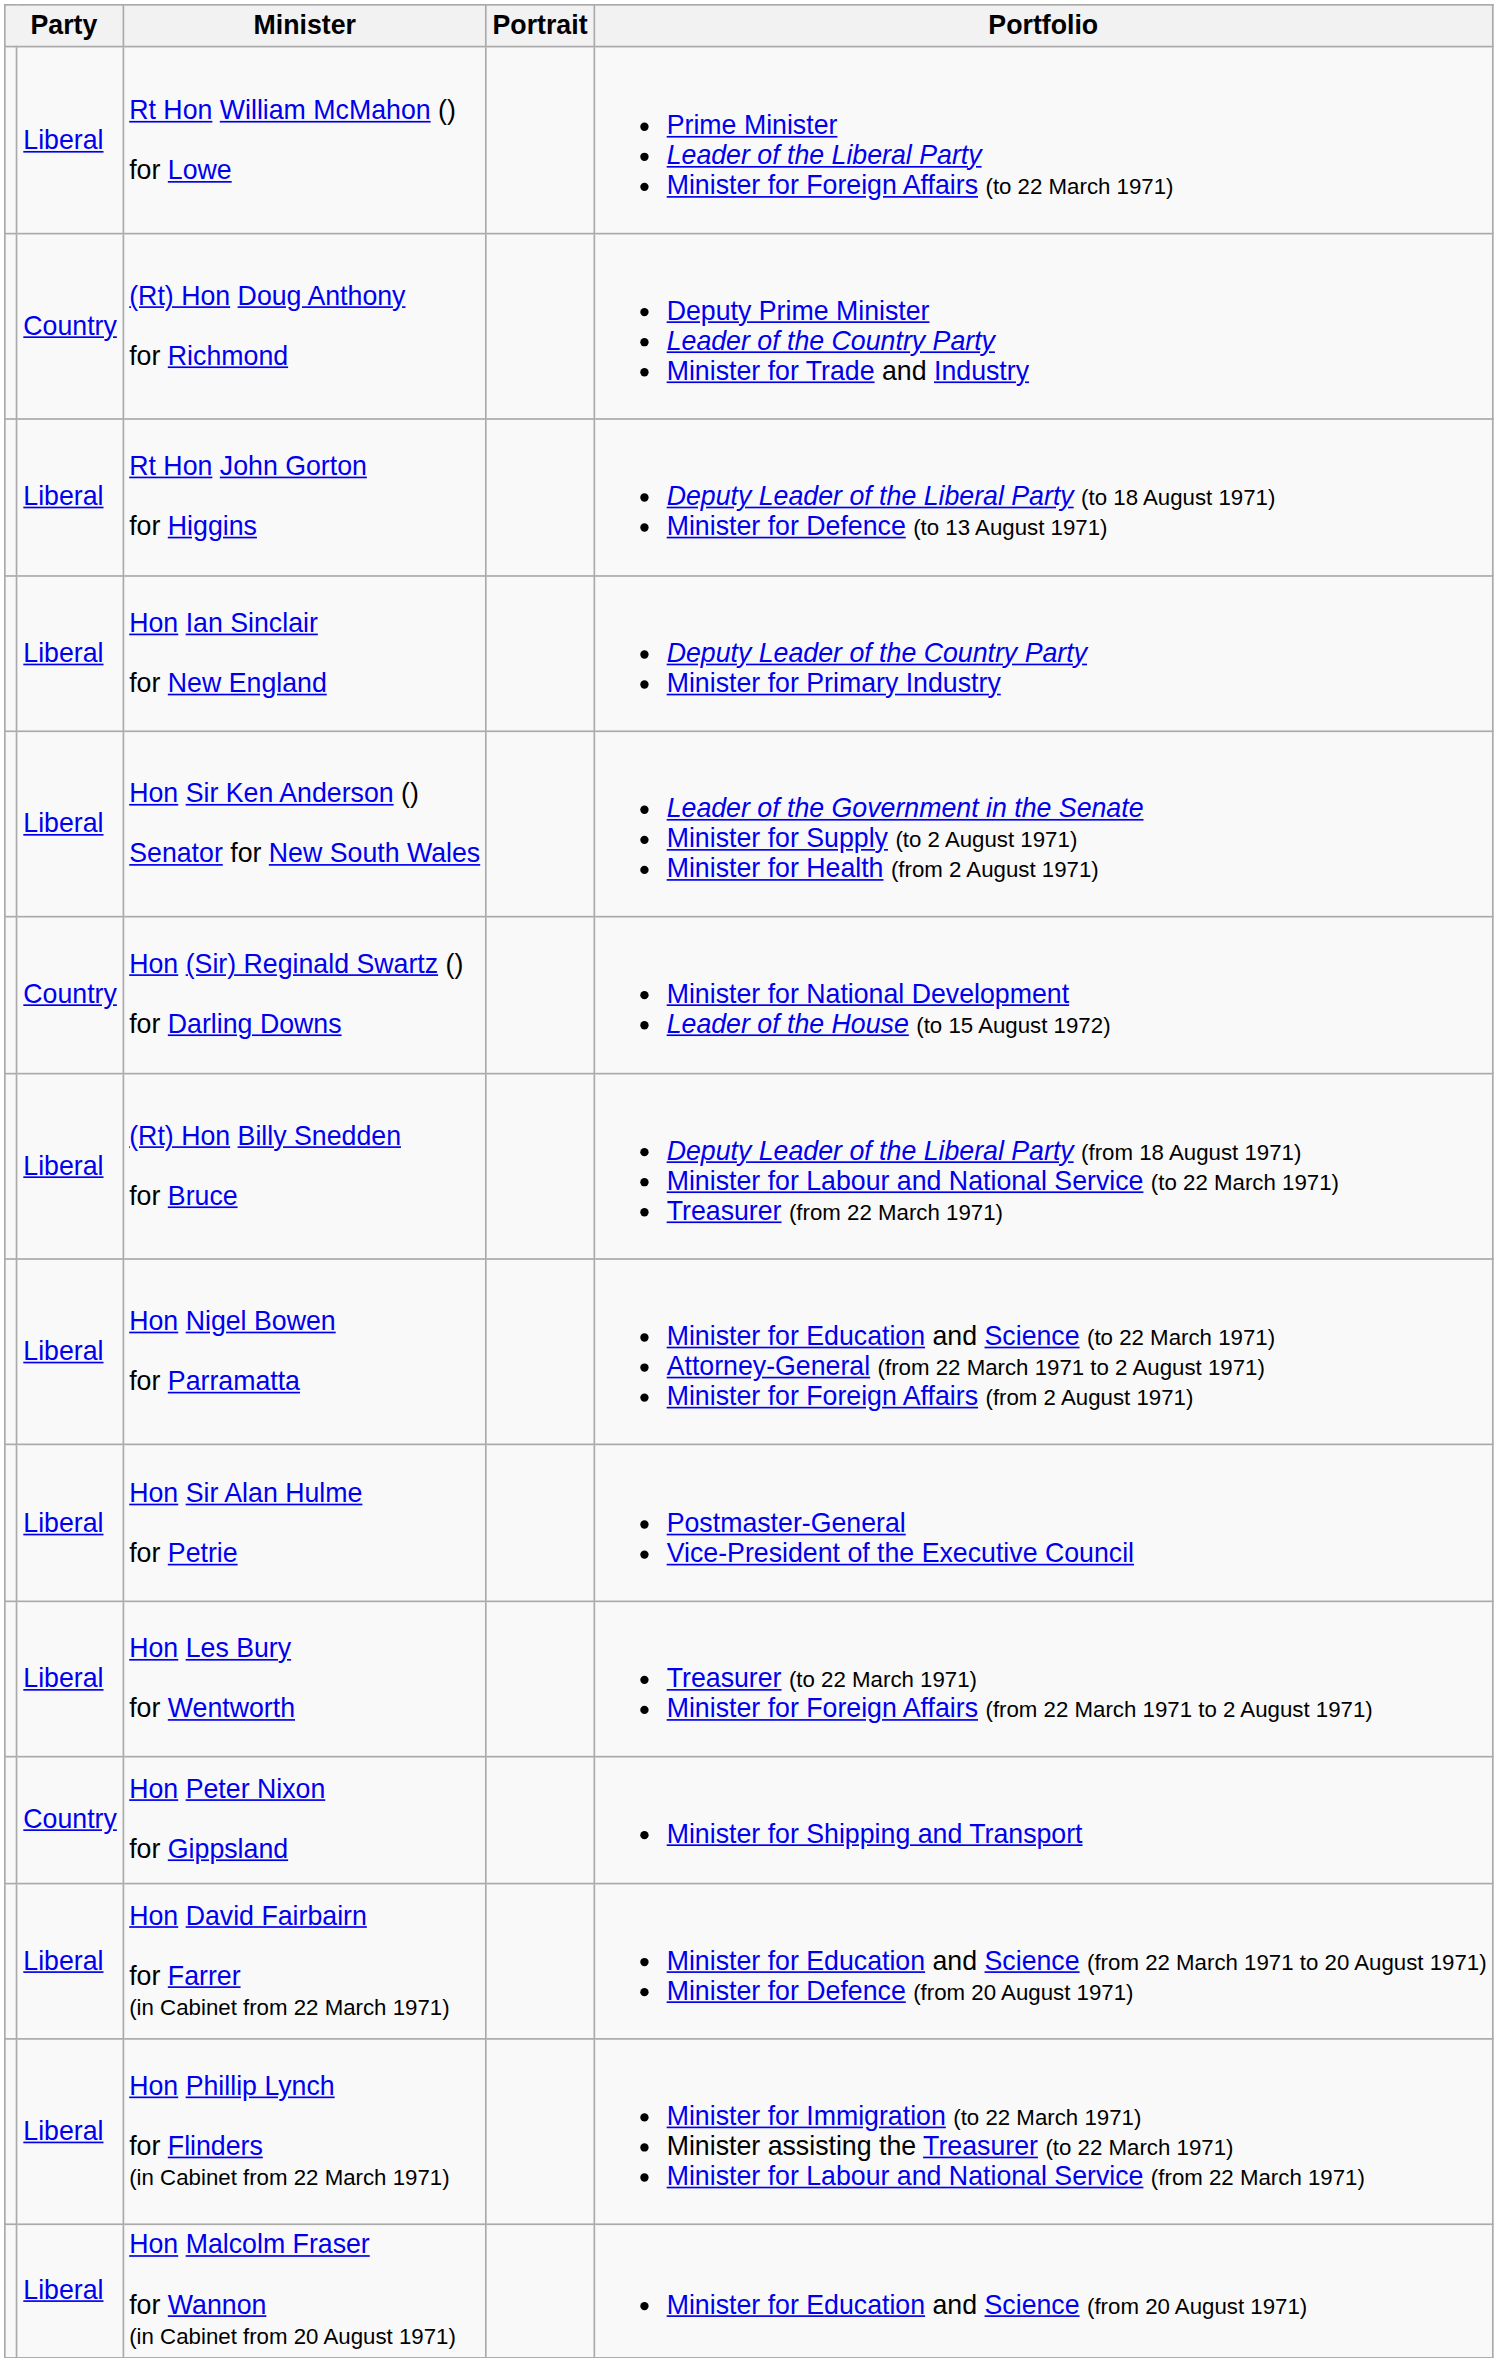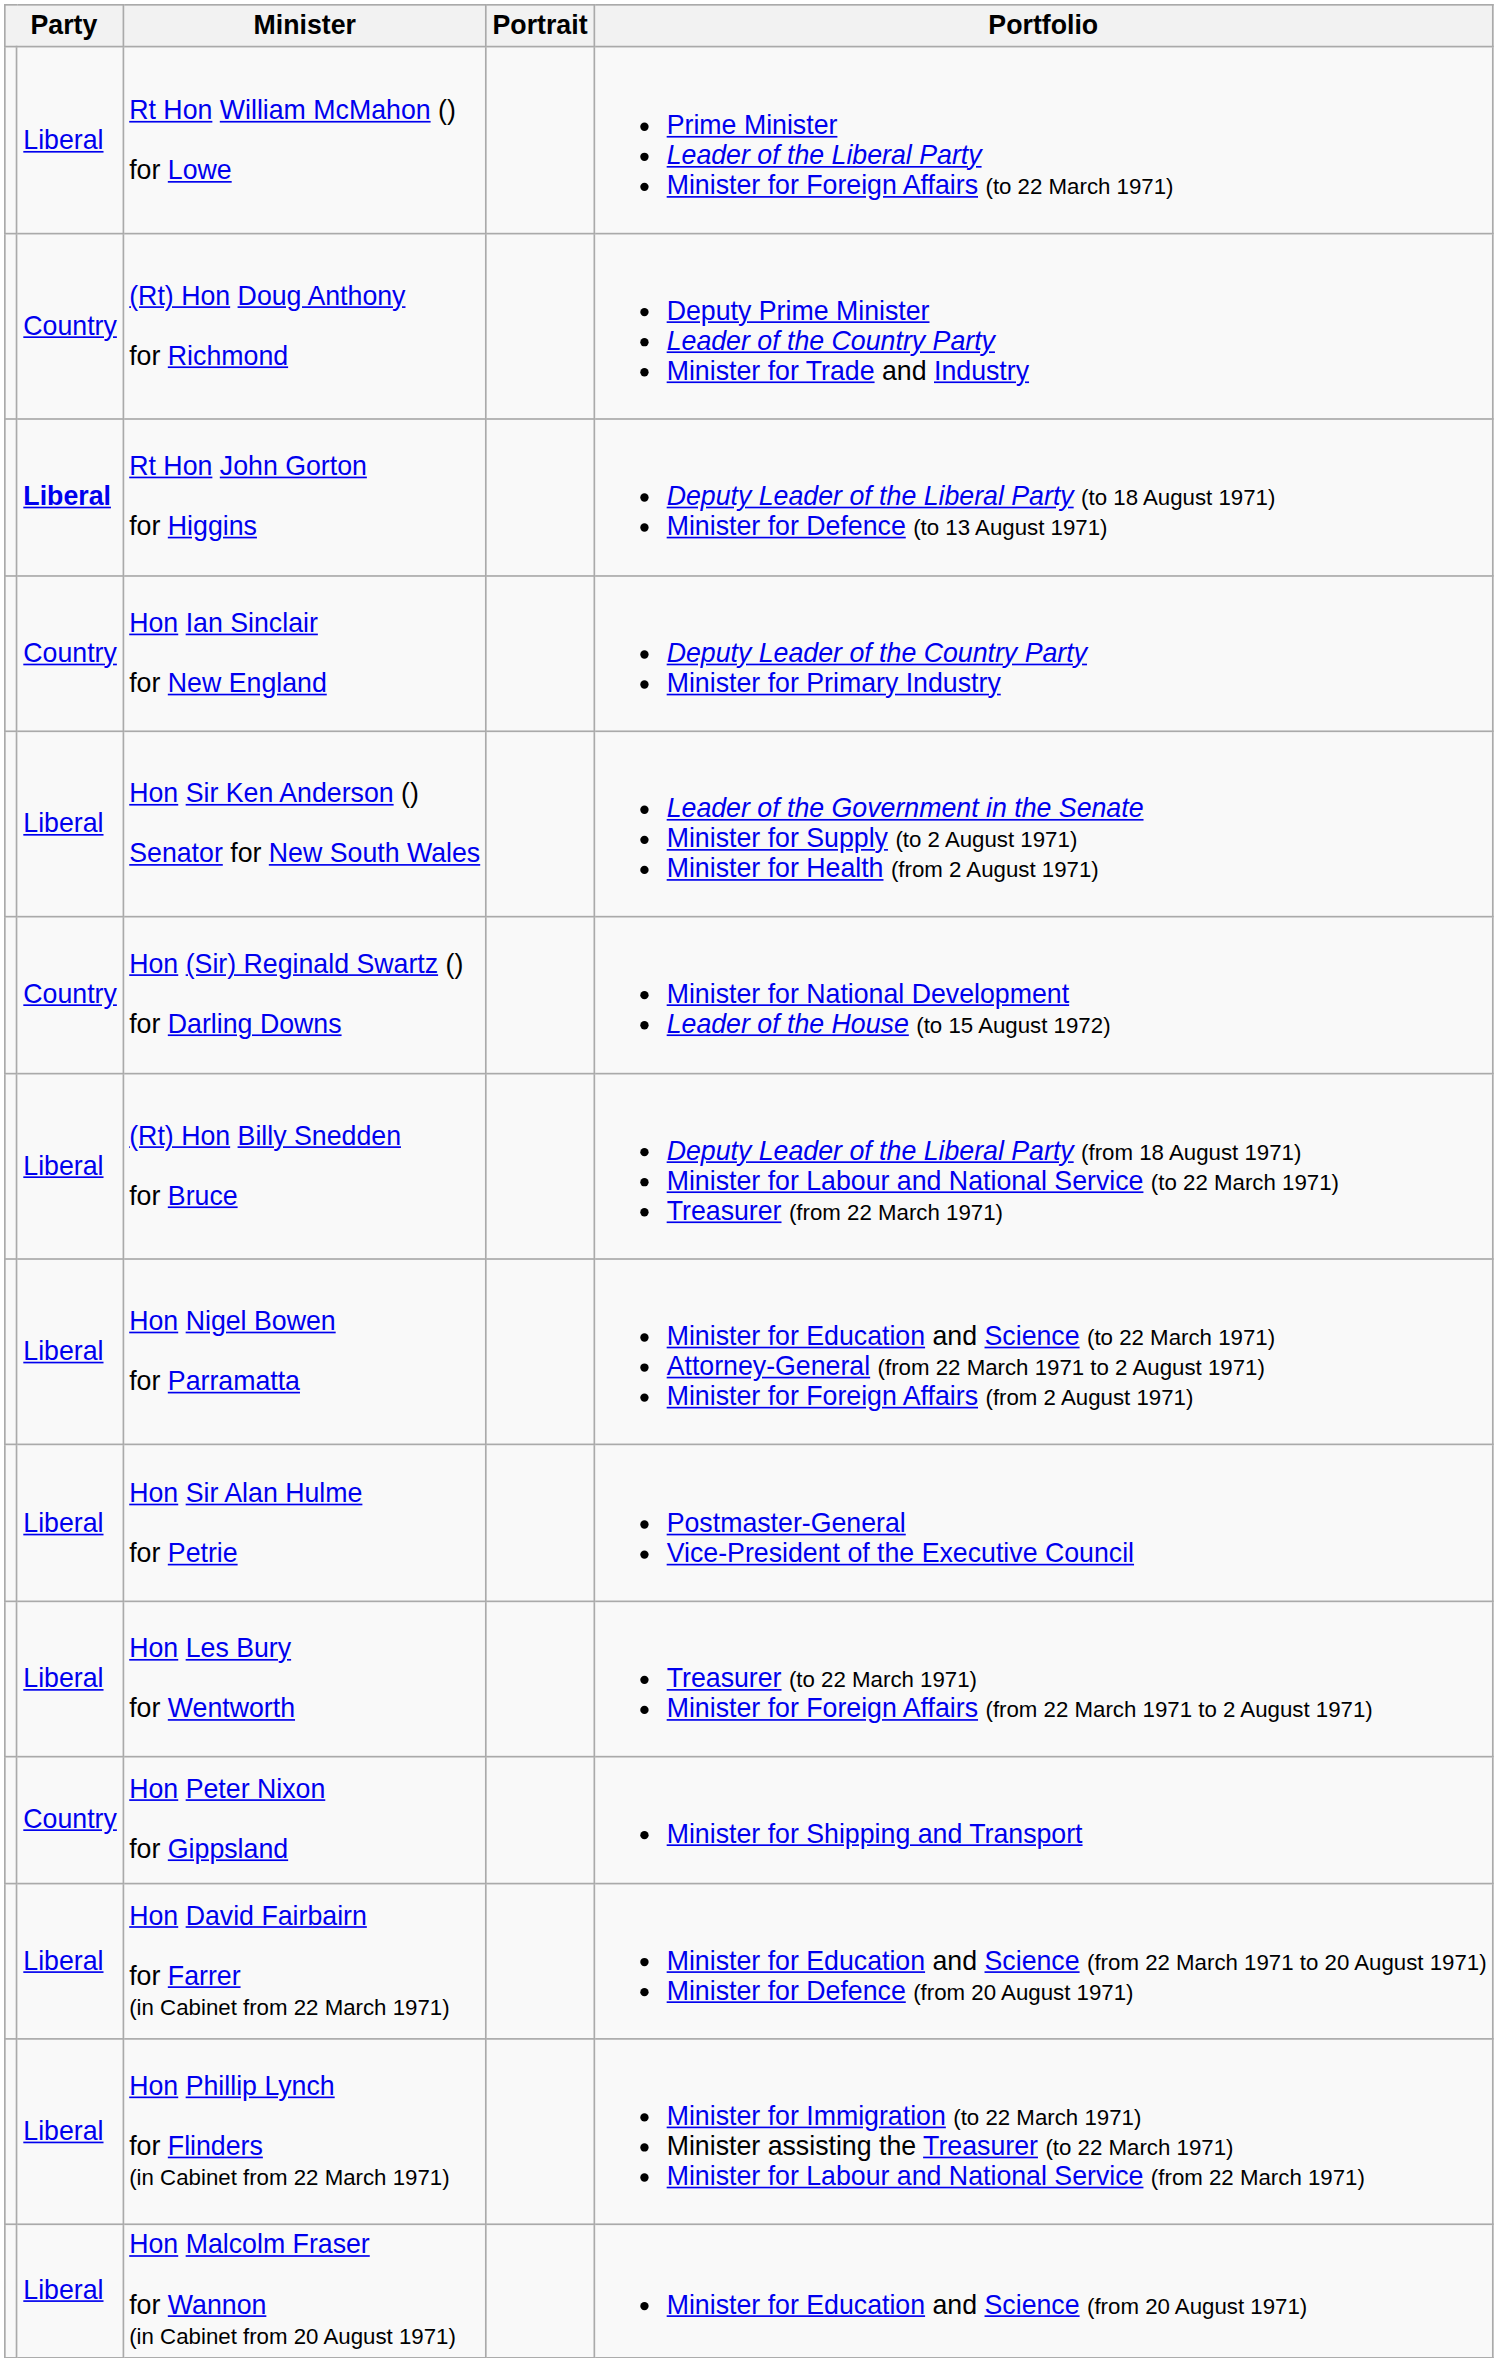(63, 496) normal -> (67, 496) bold
(63, 652) Liberal -> (70, 652) Country
